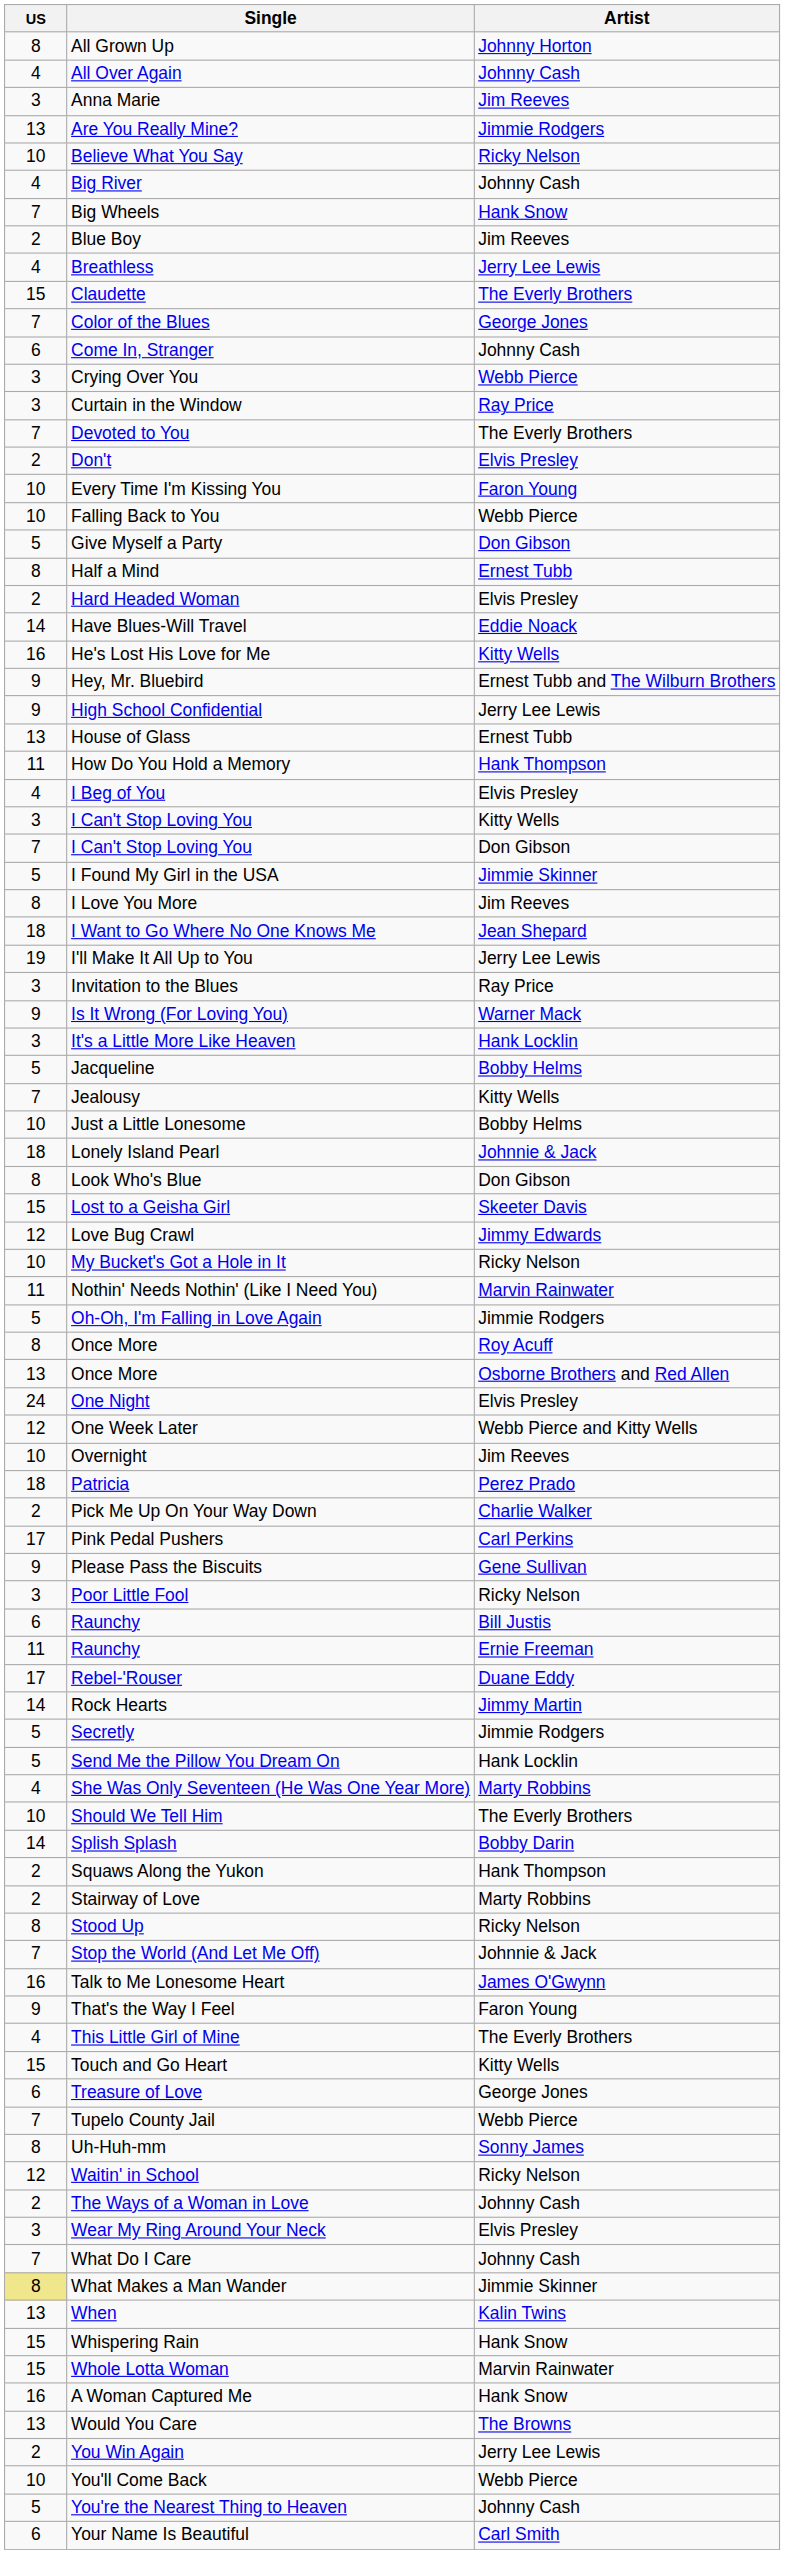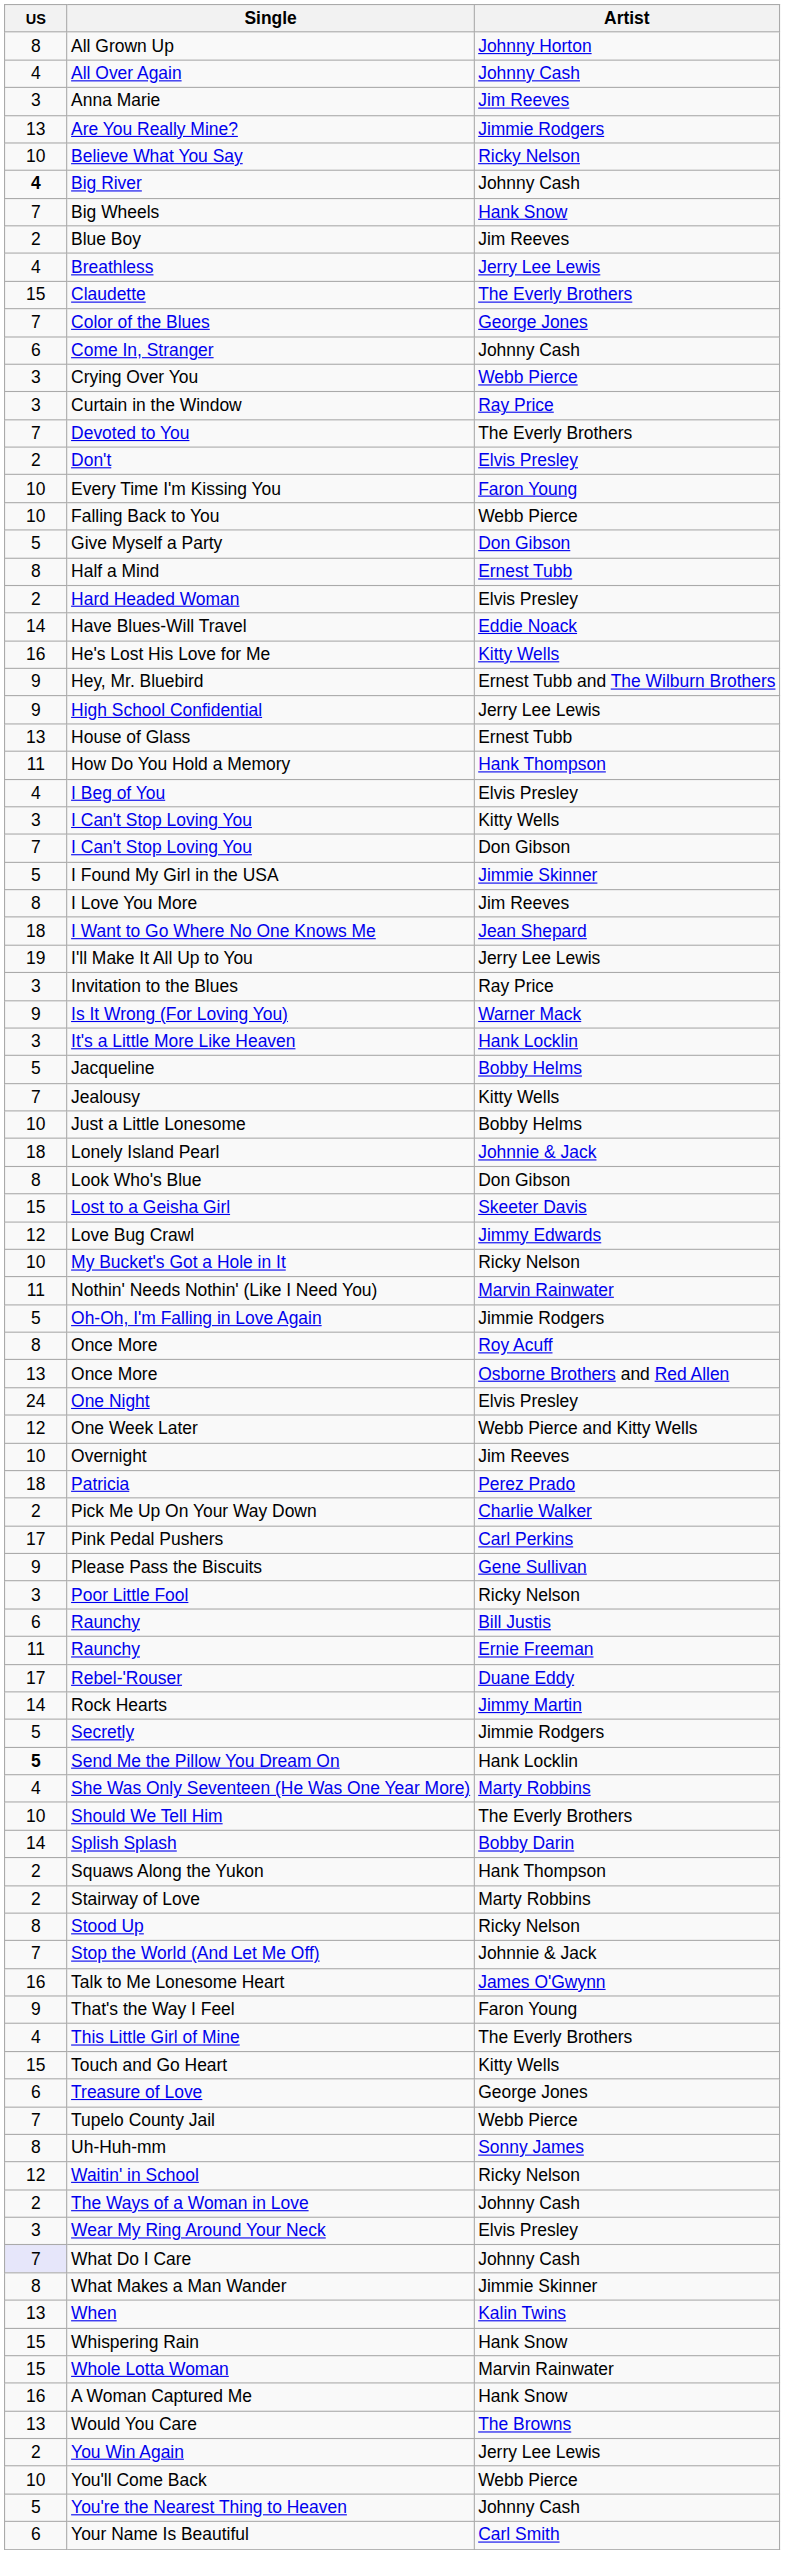(36, 184) normal -> (36, 184) bold
(36, 1760) normal -> (36, 1760) bold
(36, 2258) no background -> (36, 2258) lavender background
(36, 2286) khaki background -> (36, 2286) no background
